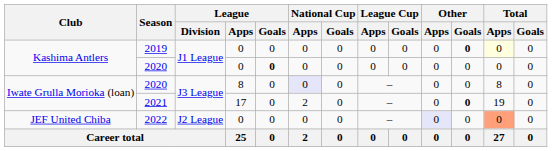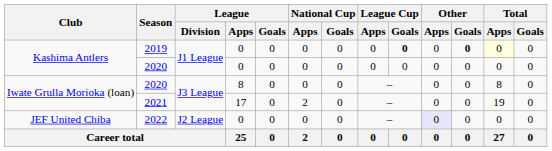(405, 48) normal -> (405, 48) bold
(272, 66) bold -> (272, 66) normal
(305, 84) lavender background -> (305, 84) no background
(468, 102) bold -> (468, 102) normal
(499, 119) lightsalmon background -> (499, 119) no background
